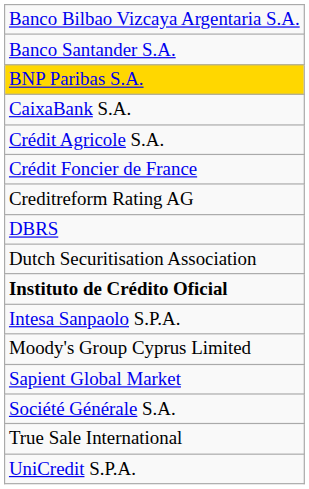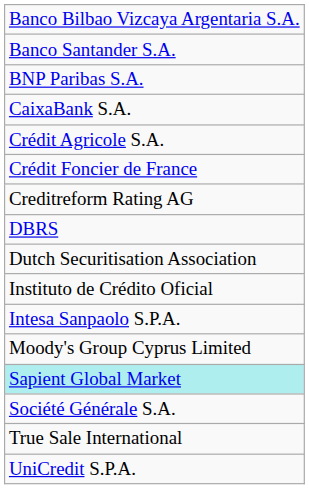(76, 79) gold background -> (76, 79) no background
(118, 288) bold -> (111, 288) normal
(95, 378) no background -> (95, 378) paleturquoise background
